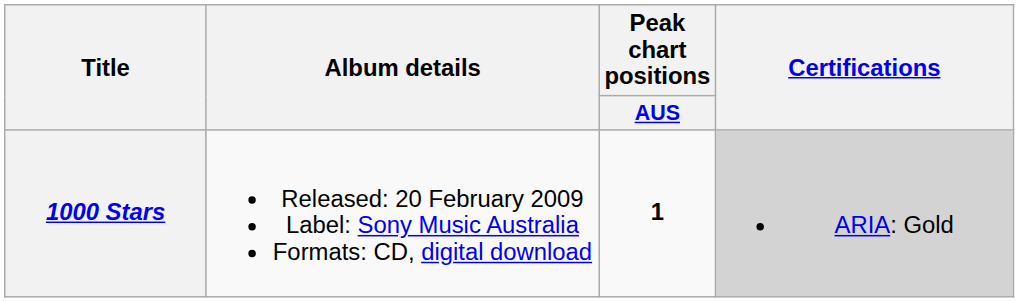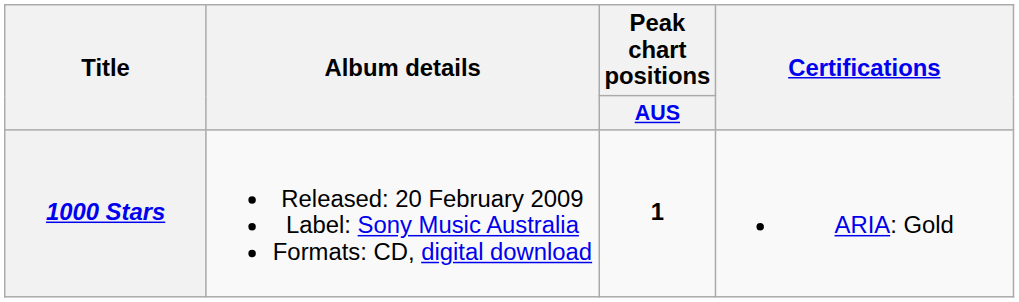(864, 226) lightgrey background -> (864, 226) no background
